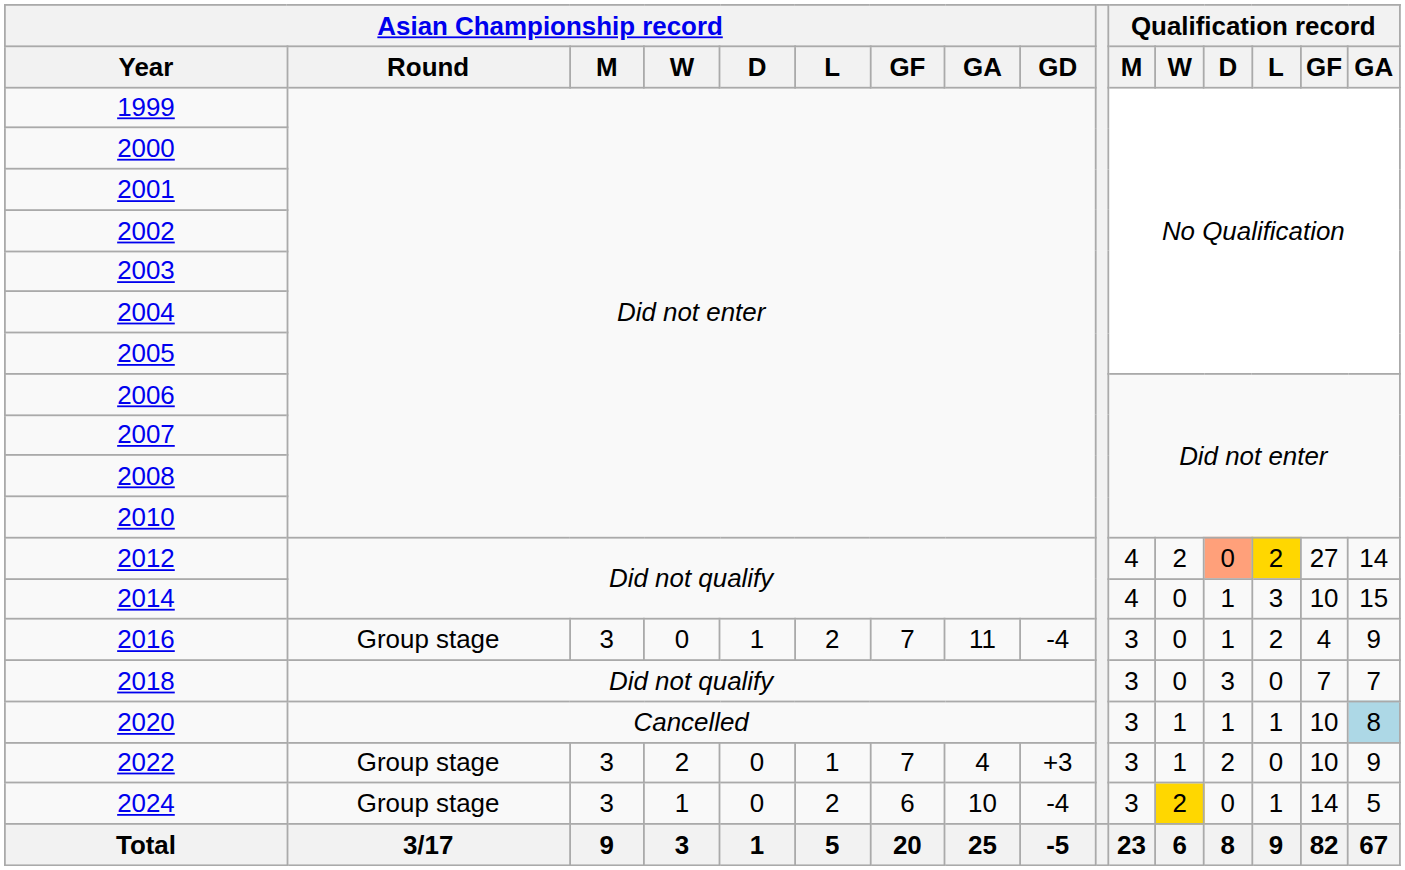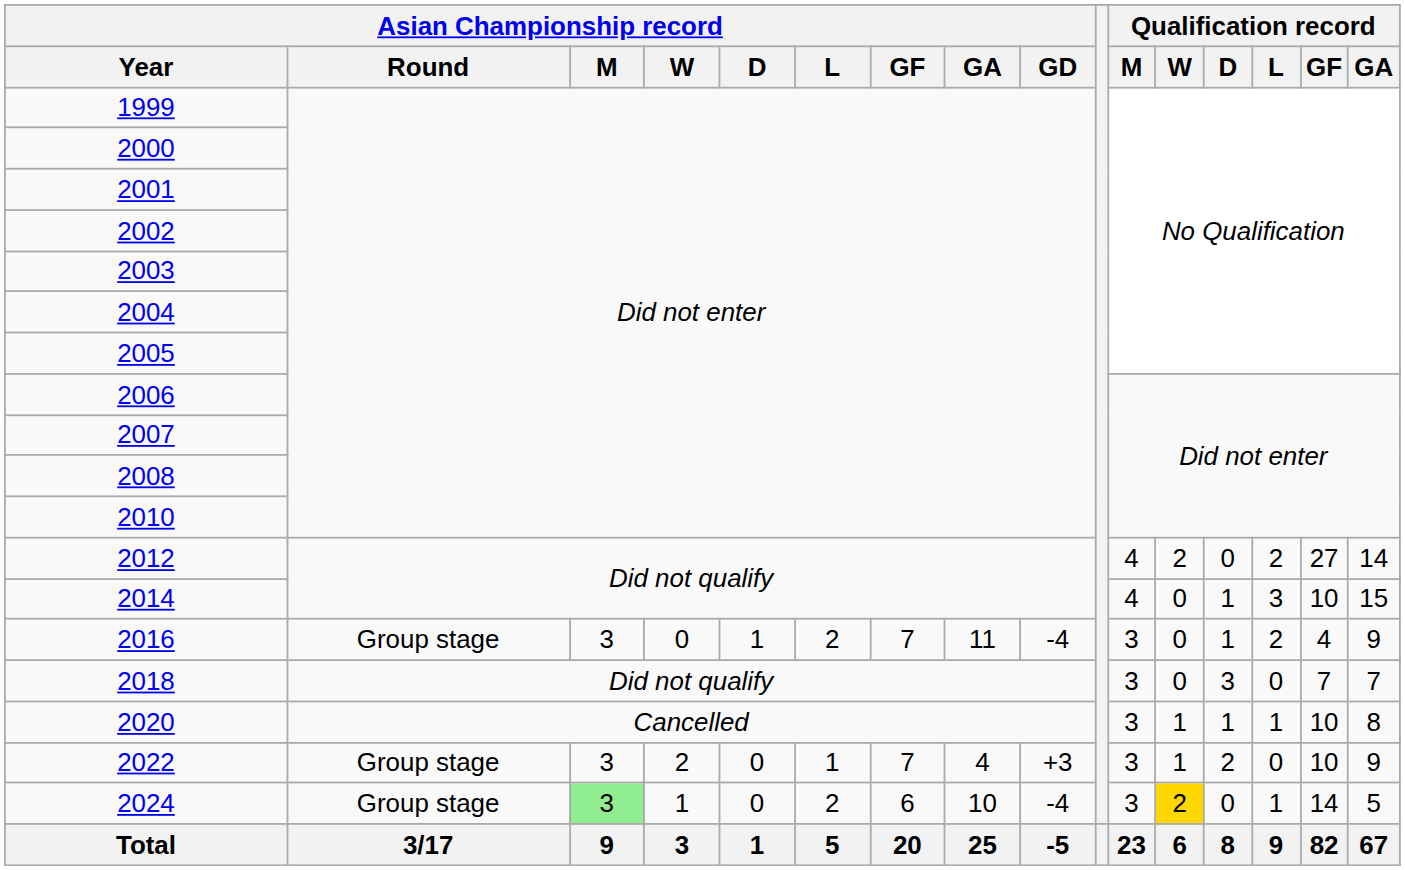(1228, 558) lightsalmon background -> (1228, 558) no background
(1276, 558) gold background -> (1276, 558) no background
(1374, 722) lightblue background -> (1374, 722) no background
(607, 804) no background -> (607, 804) lightgreen background
